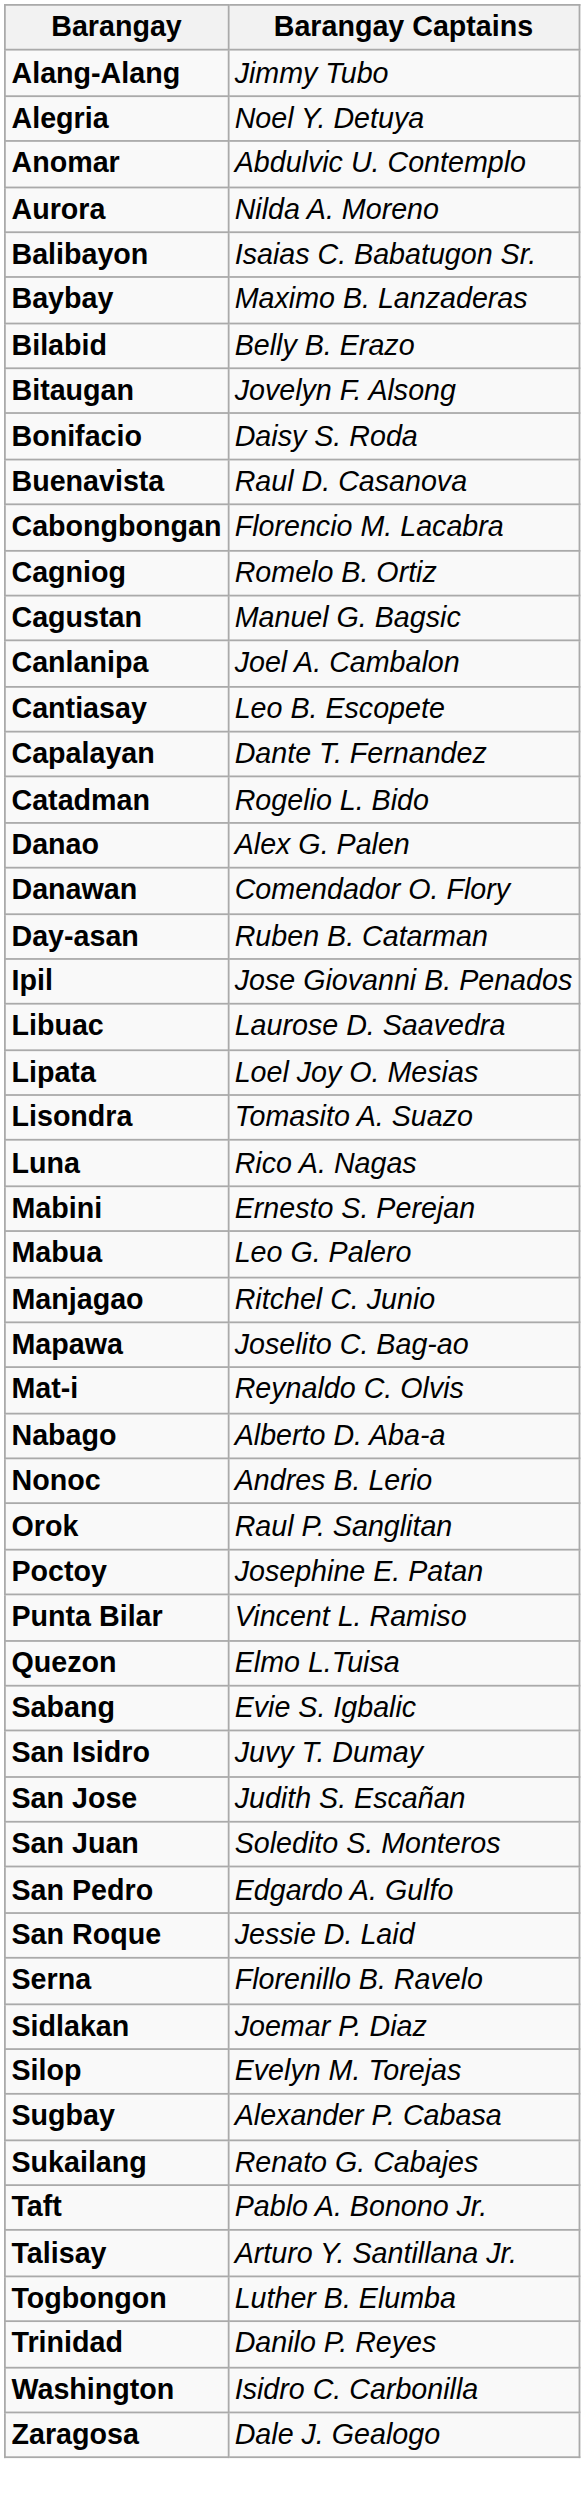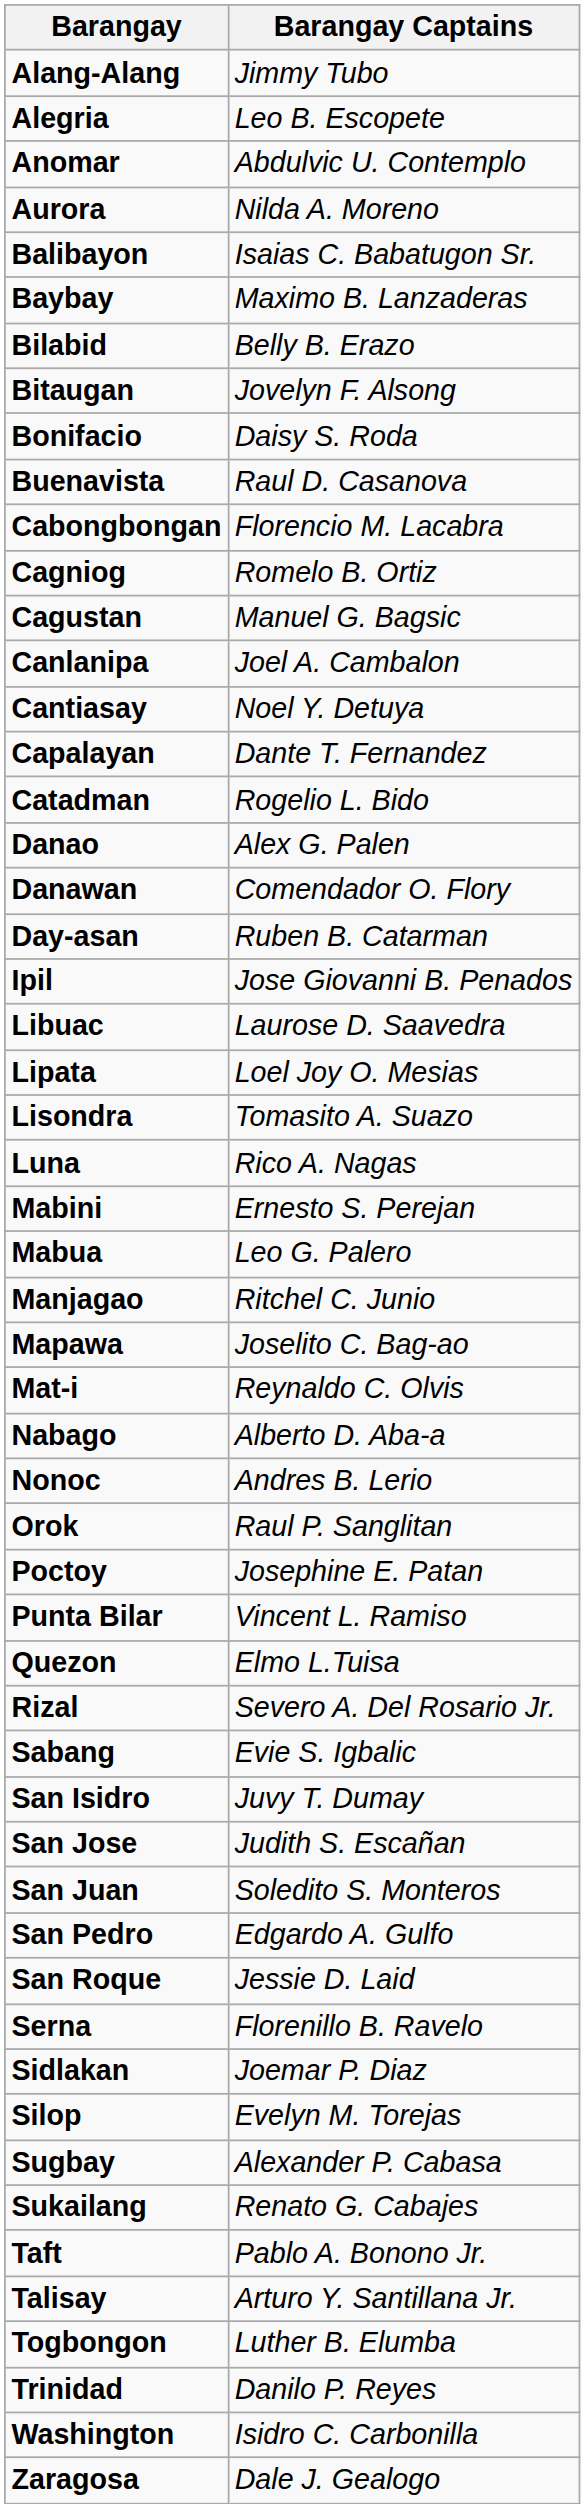(329, 118) Noel Y. Detuya -> (340, 118) Leo B. Escopete
(340, 708) Leo B. Escopete -> (329, 708) Noel Y. Detuya
+ row: (45, 1707)
